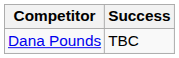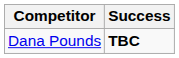(124, 41) normal -> (124, 41) bold
